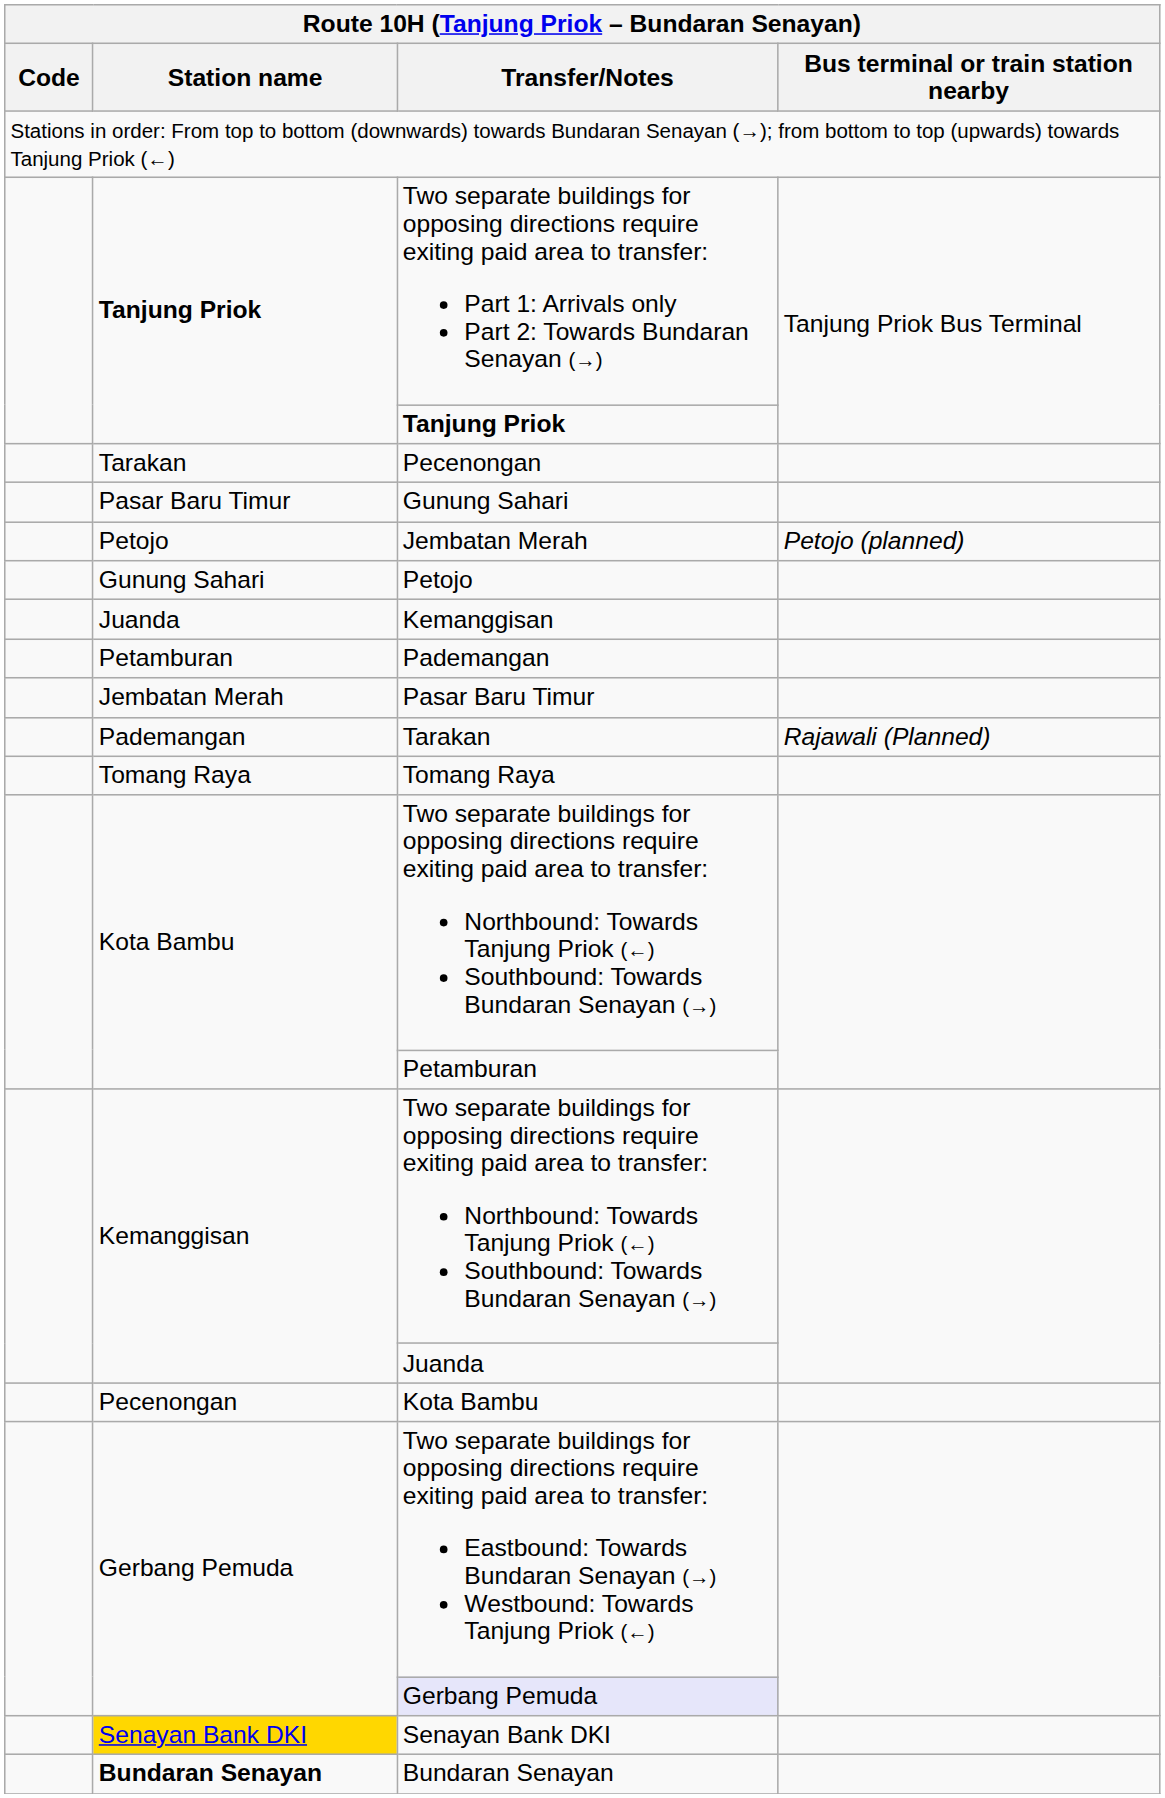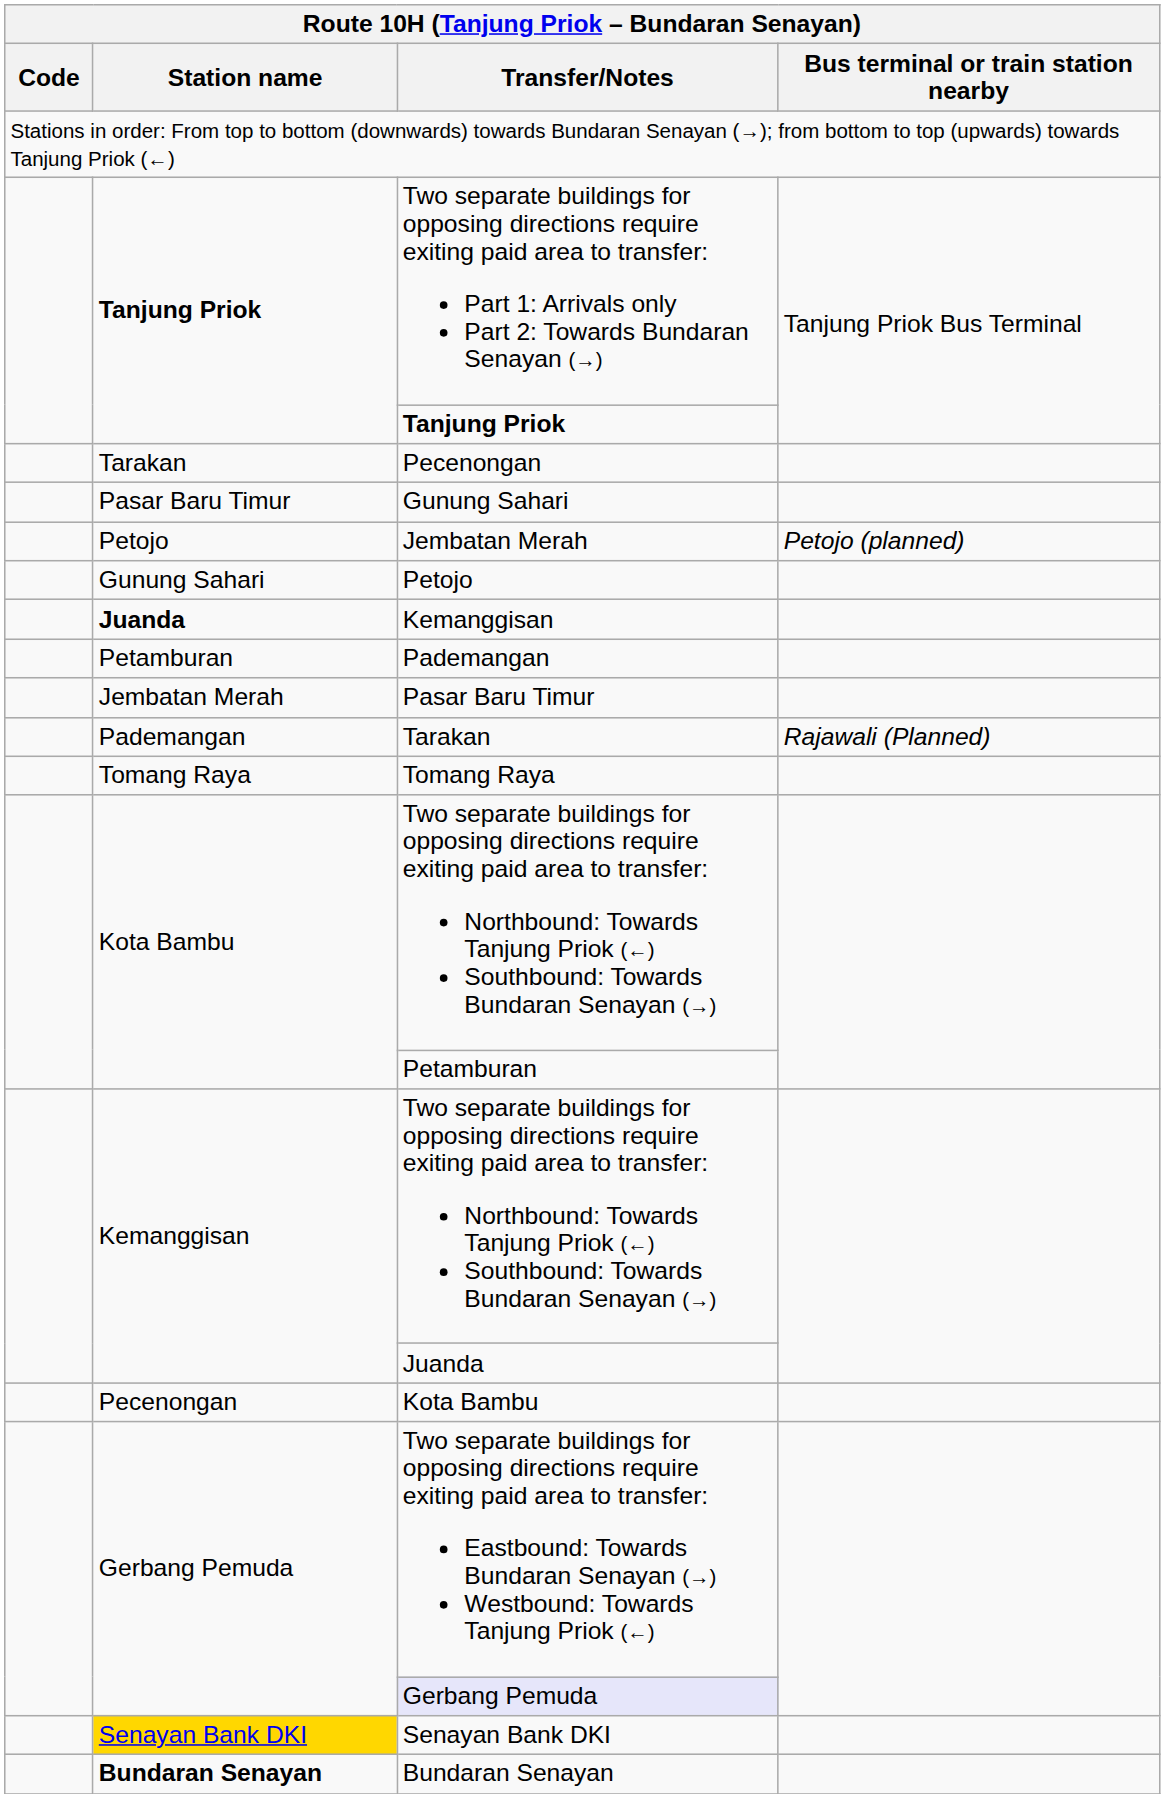(139, 619) normal -> (142, 619) bold
